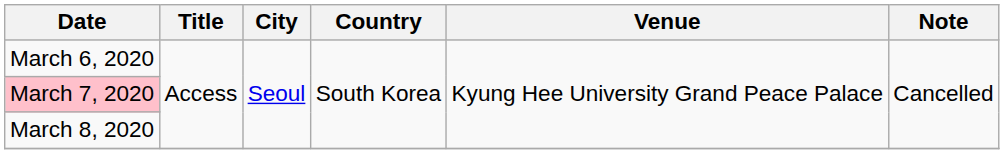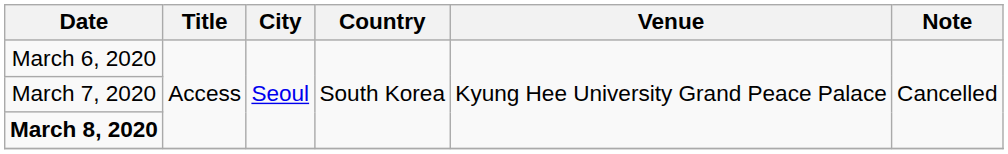(82, 93) pink background -> (84, 93) no background
(82, 129) normal -> (84, 129) bold
